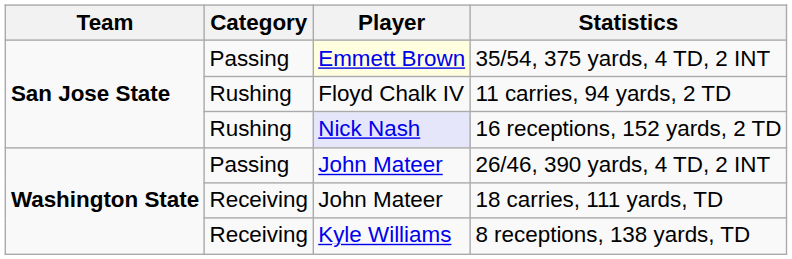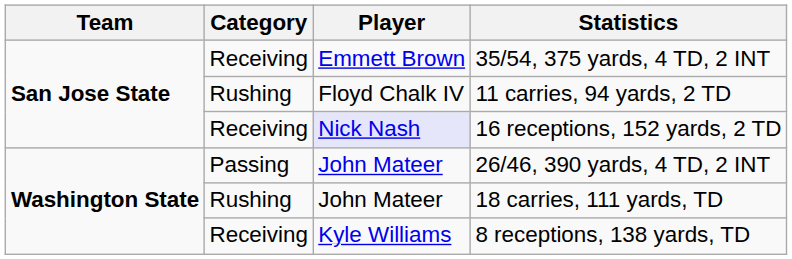(249, 58) Passing -> (259, 58) Receiving
(392, 58) lightyellow background -> (392, 58) no background
(251, 129) Rushing -> (259, 129) Receiving
(259, 200) Receiving -> (251, 200) Rushing
